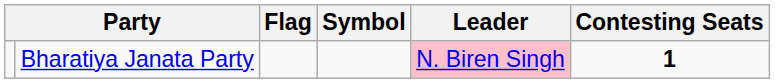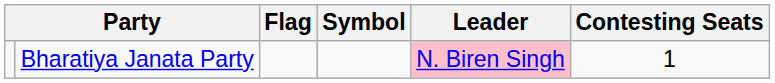(669, 59) bold -> (669, 59) normal
